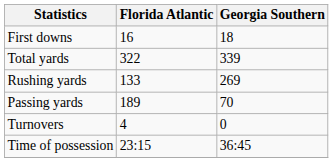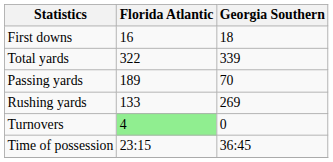rows swapped: (47, 80) <-> (45, 102)
(123, 124) no background -> (123, 124) lightgreen background
